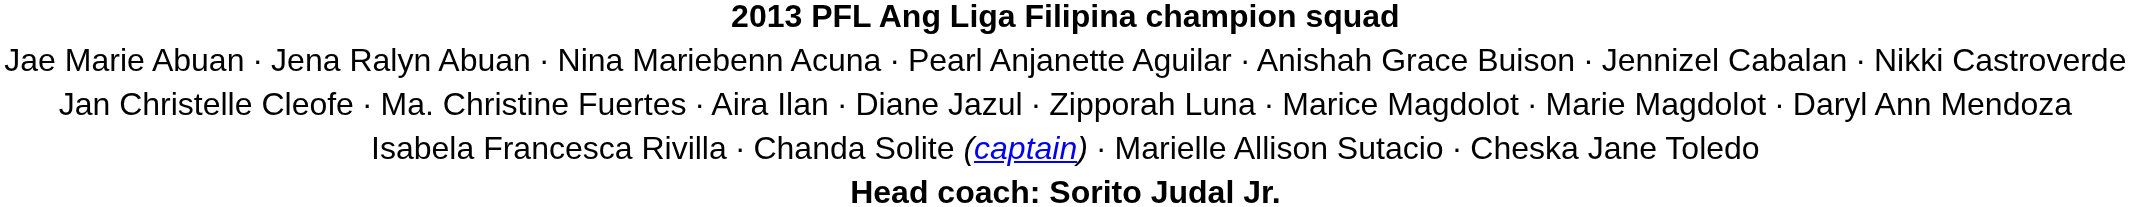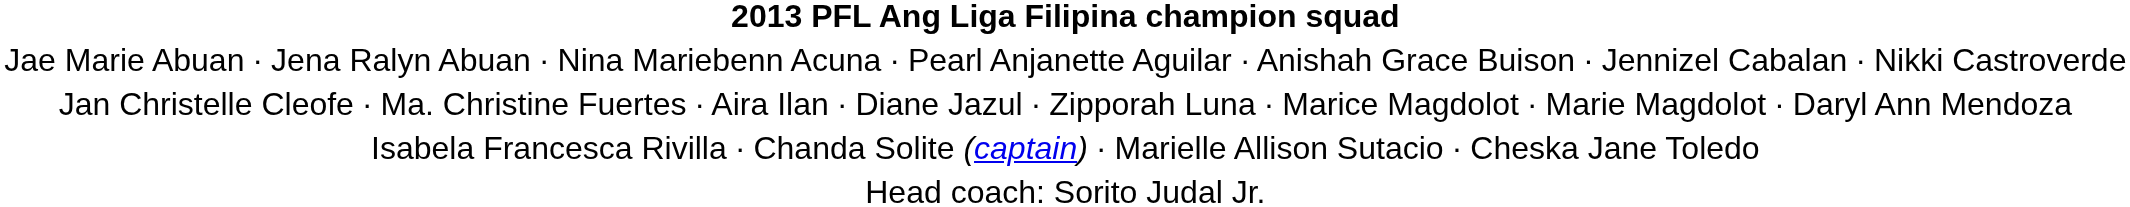(1065, 192) bold -> (1065, 192) normal
